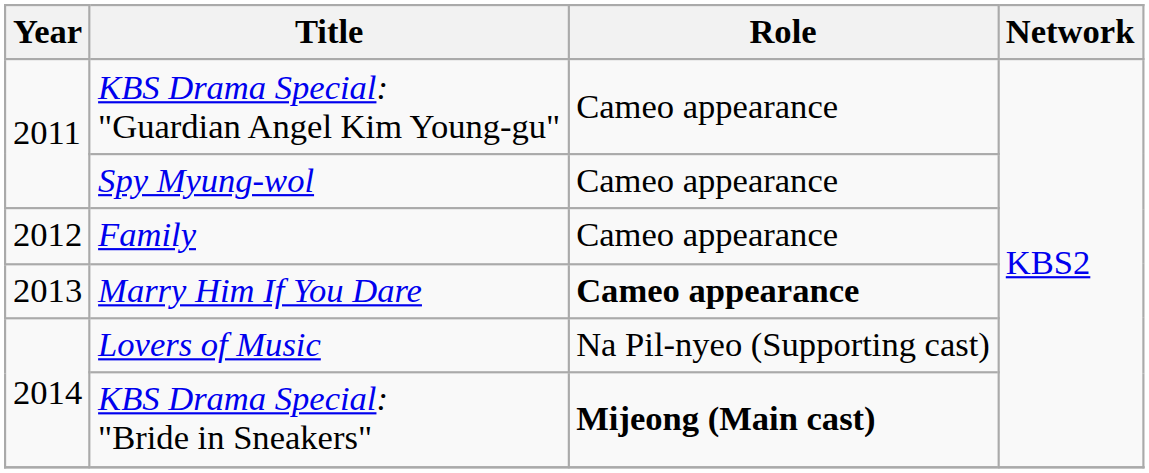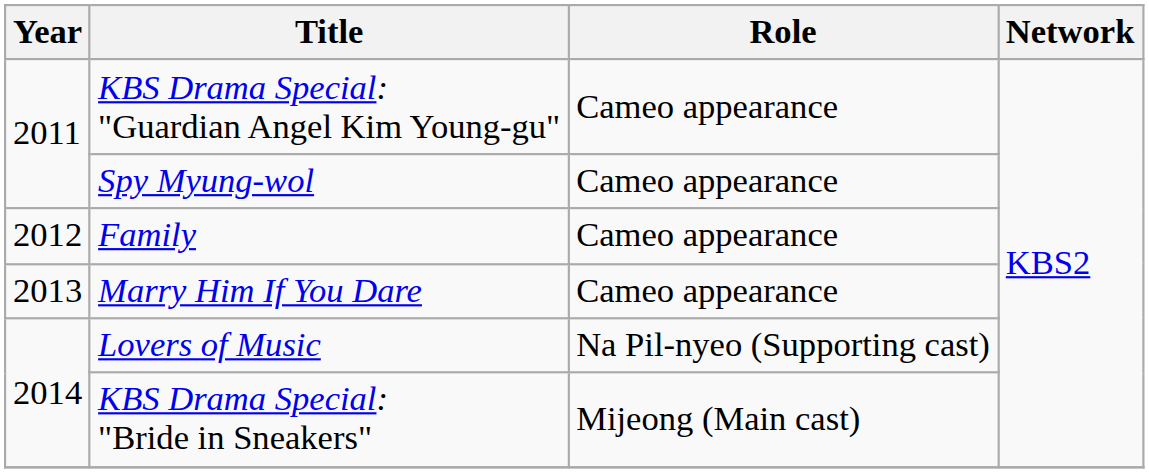(718, 290) bold -> (707, 290) normal
(726, 419) bold -> (718, 419) normal
